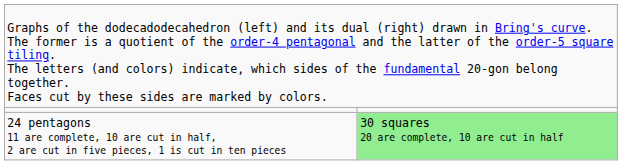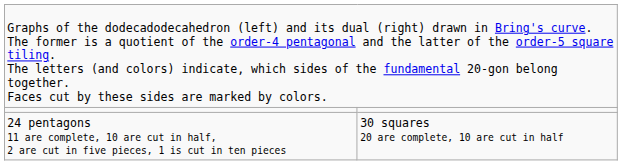(462, 129) lightgreen background -> (462, 129) no background
